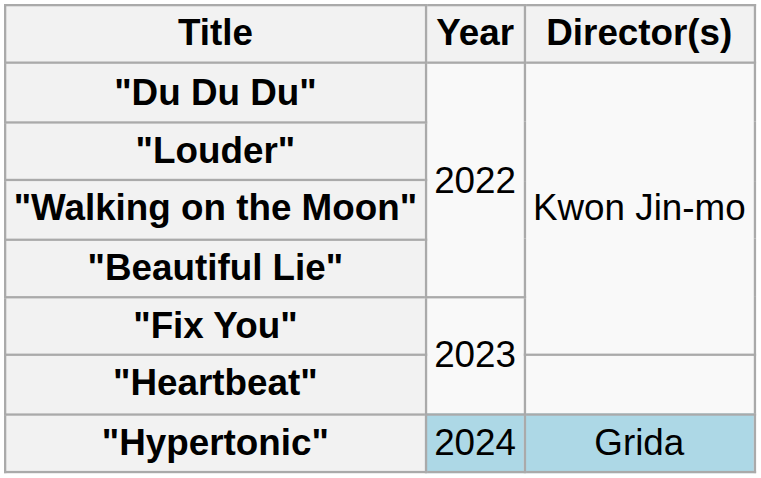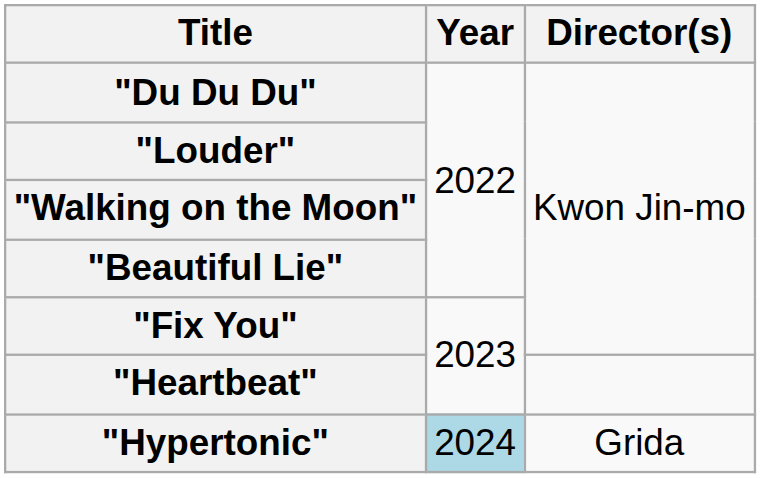(639, 442) lightblue background -> (639, 442) no background
